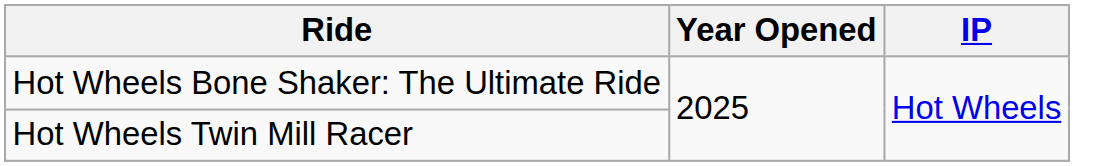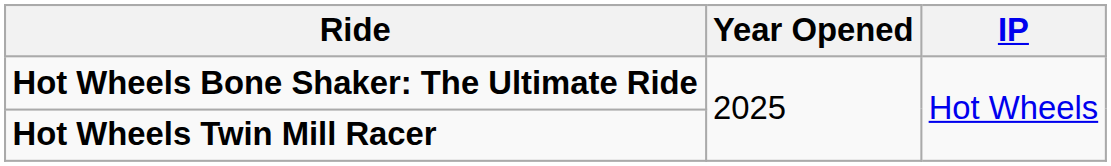(337, 82) normal -> (355, 82) bold
(213, 134) normal -> (225, 134) bold
